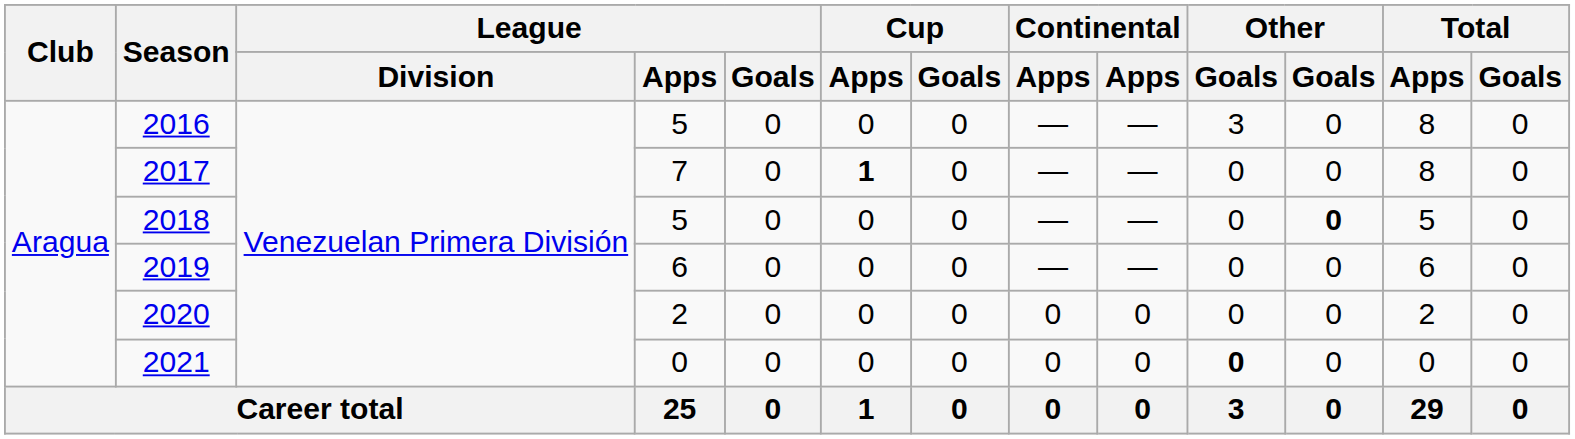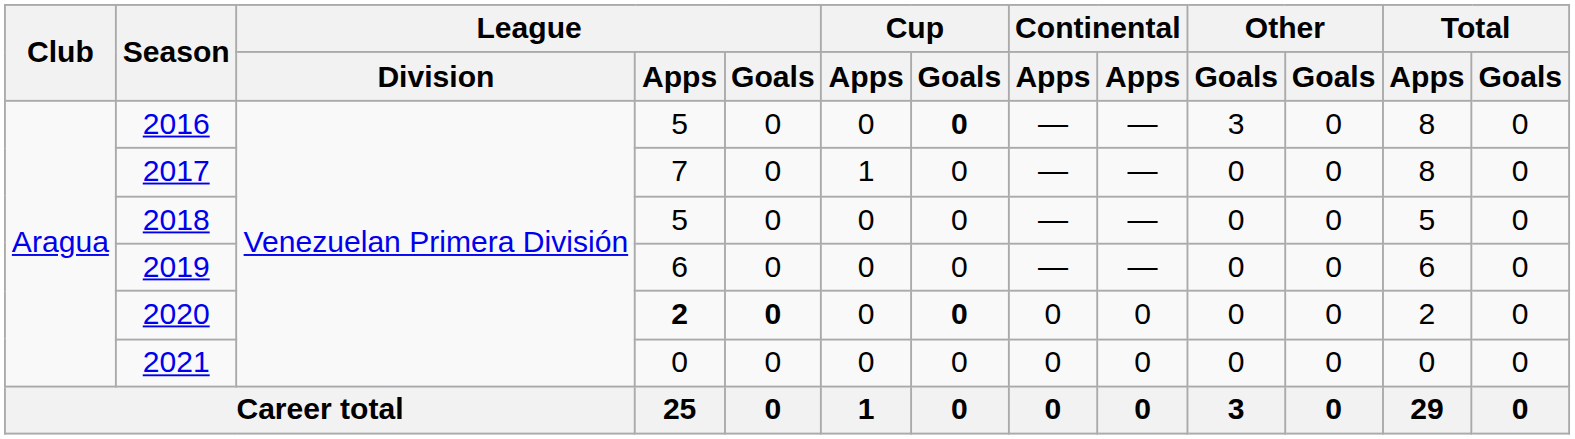(959, 123) normal -> (959, 123) bold
(866, 171) bold -> (866, 171) normal
(1334, 219) bold -> (1334, 219) normal
(680, 314) normal -> (680, 314) bold
(773, 314) normal -> (773, 314) bold
(959, 314) normal -> (959, 314) bold
(1236, 362) bold -> (1236, 362) normal
